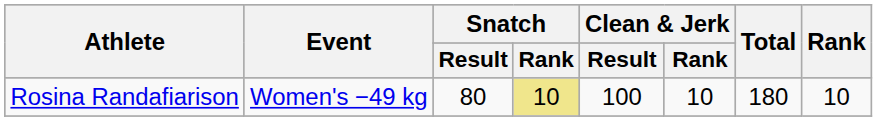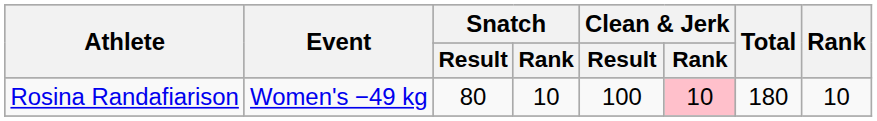(546, 98) khaki background -> (546, 98) no background
(700, 98) no background -> (700, 98) pink background
